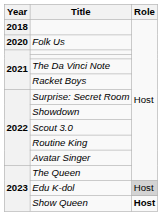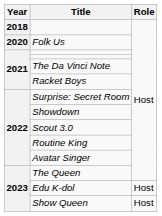(144, 188) lightgrey background -> (144, 188) no background
(144, 203) bold -> (144, 203) normal
